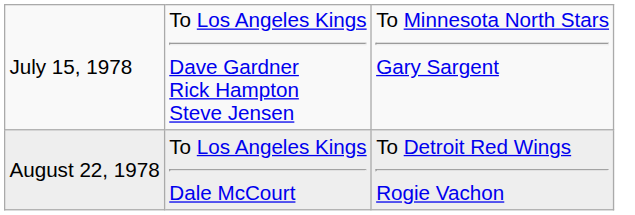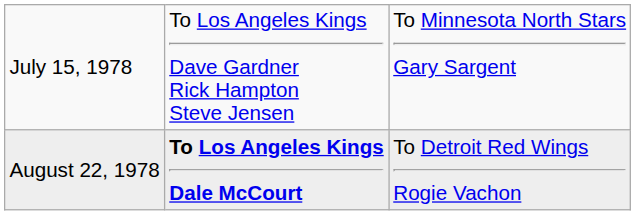(268, 169) normal -> (276, 169) bold
